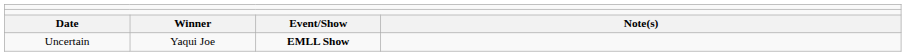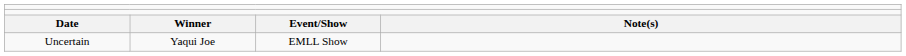(318, 41) bold -> (318, 41) normal
